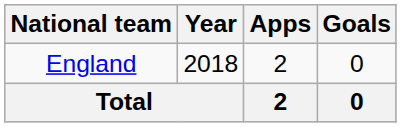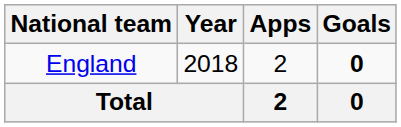(357, 63) normal -> (357, 63) bold
